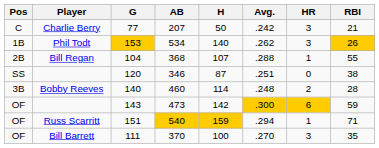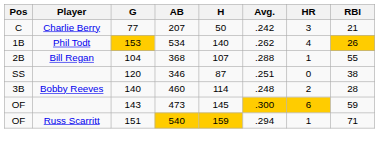(309, 43) 3 -> (309, 43) 4
(221, 105) 142 -> (221, 105) 145
- row: (133, 136)
